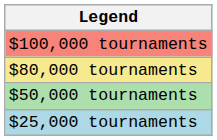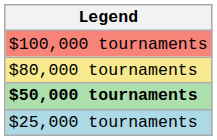(103, 96) normal -> (103, 96) bold
